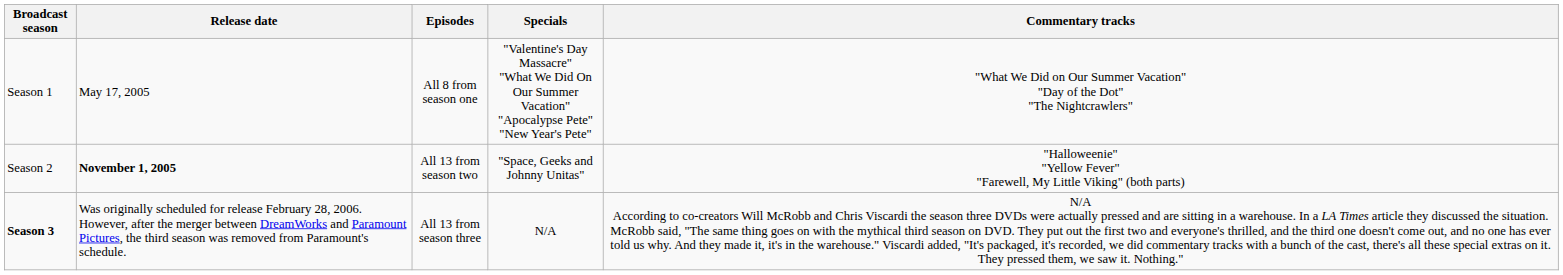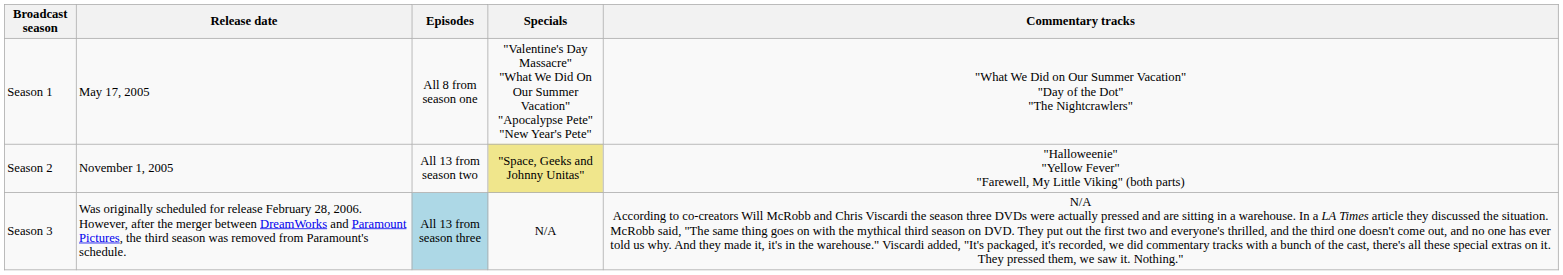(127, 168) bold -> (126, 168) normal
(546, 168) no background -> (546, 168) khaki background
(31, 231) bold -> (30, 231) normal
(450, 231) no background -> (450, 231) lightblue background
